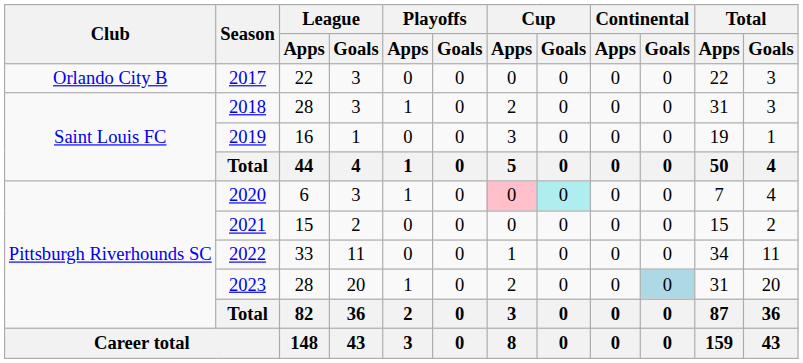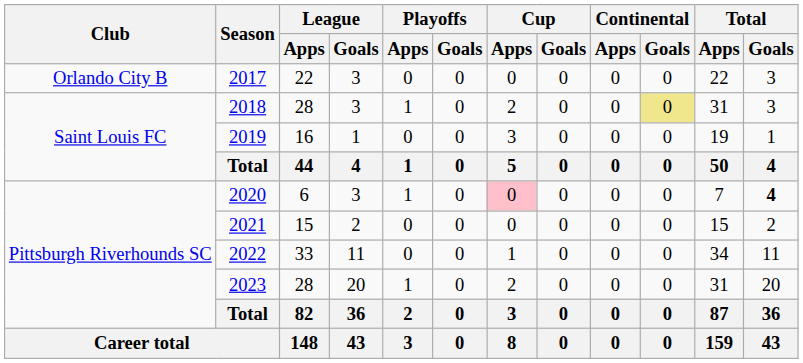(667, 107) no background -> (667, 107) khaki background
(564, 195) paleturquoise background -> (564, 195) no background
(771, 195) normal -> (771, 195) bold
(667, 284) lightblue background -> (667, 284) no background
